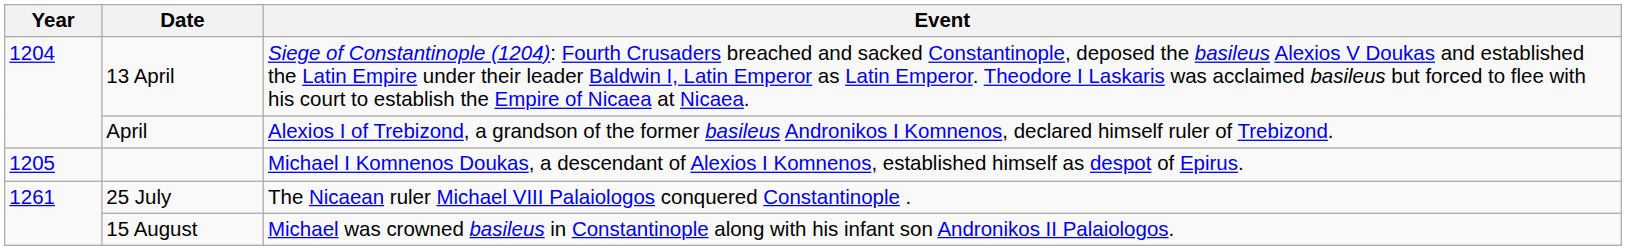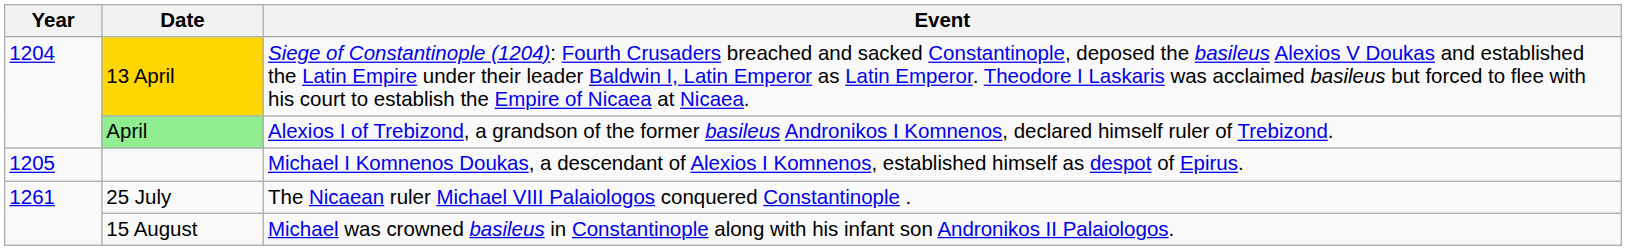(140, 76) no background -> (140, 76) gold background
(127, 131) no background -> (127, 131) lightgreen background
